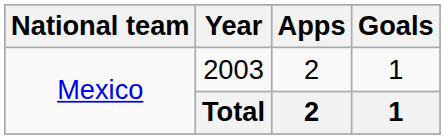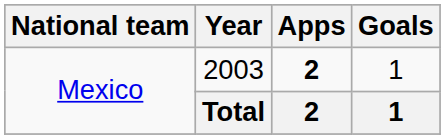(312, 69) normal -> (312, 69) bold
